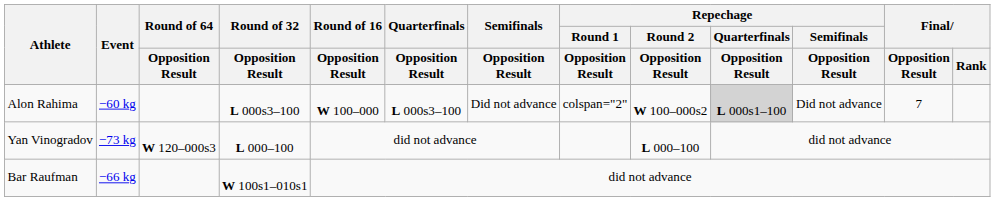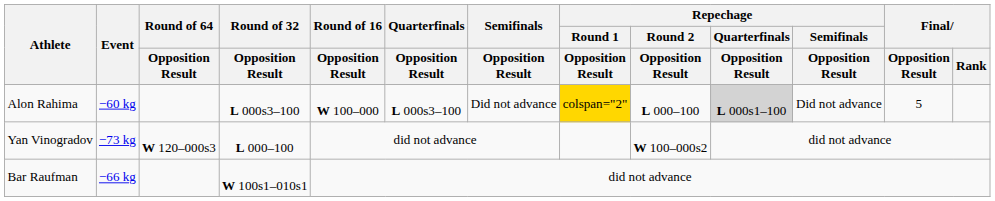(595, 103) no background -> (595, 103) gold background
(670, 111) W 100–000s2 -> (670, 111) L 000–100
(919, 103) 7 -> (919, 103) 5
(670, 148) L 000–100 -> (670, 148) W 100–000s2
